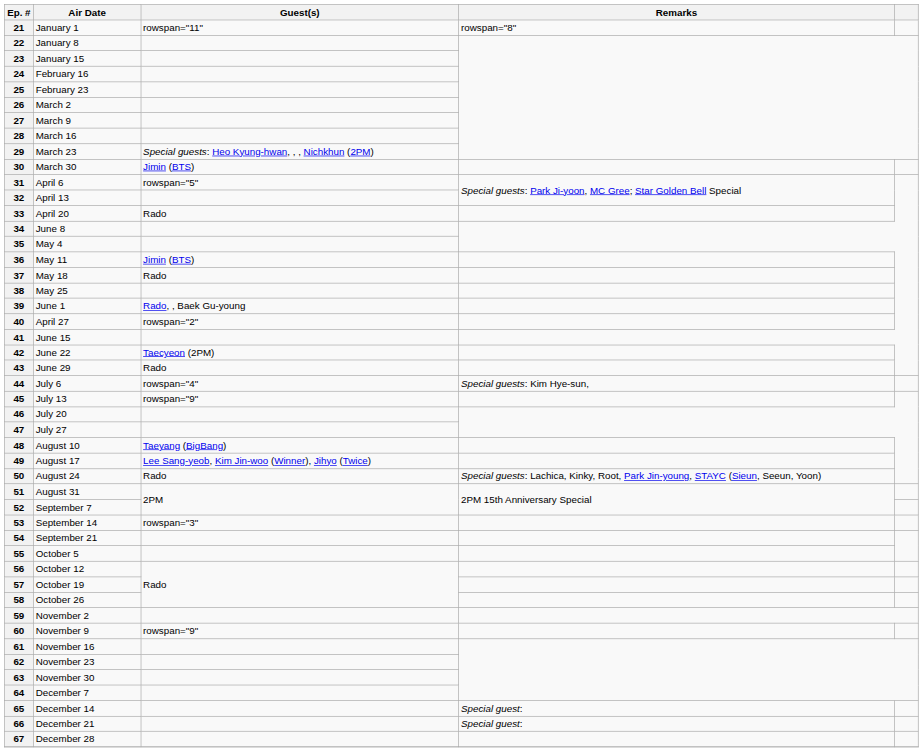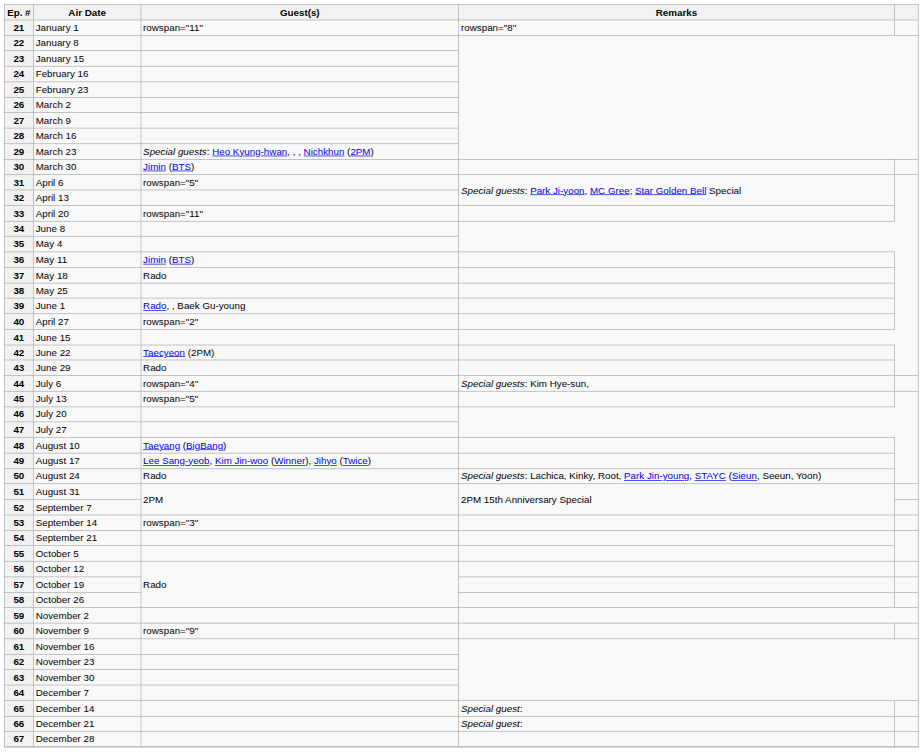(155, 214) Rado -> (173, 214) rowspan="11"
(171, 399) rowspan="9" -> (171, 399) rowspan="5"
